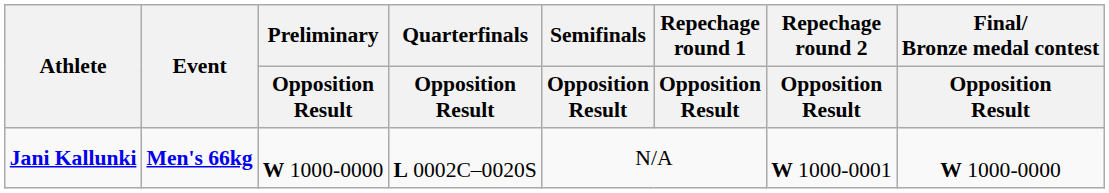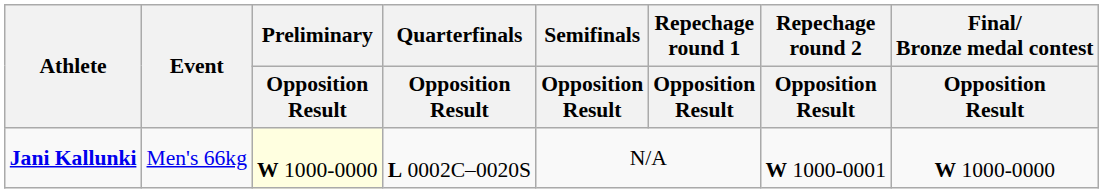(200, 157) bold -> (197, 157) normal
(323, 170) no background -> (317, 170) lightyellow background
